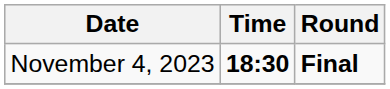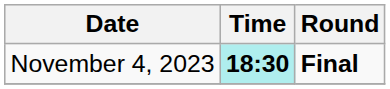(258, 63) no background -> (258, 63) paleturquoise background
